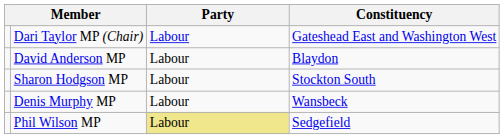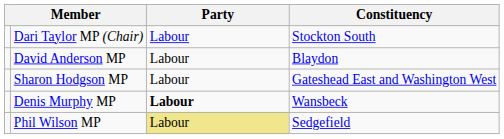(394, 36) Gateshead East and Washington West -> (334, 36) Stockton South
(334, 79) Stockton South -> (394, 79) Gateshead East and Washington West
(169, 101) normal -> (172, 101) bold
